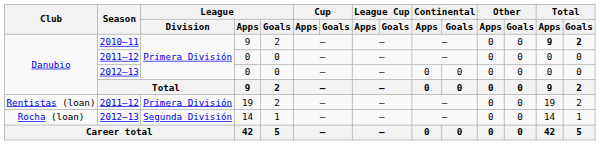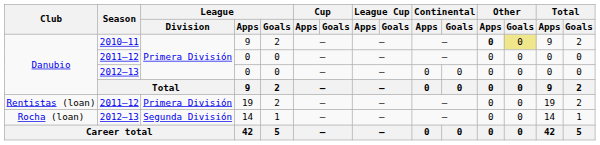(491, 42) normal -> (491, 42) bold
(520, 42) no background -> (520, 42) khaki background
(550, 42) bold -> (550, 42) normal
(579, 42) bold -> (579, 42) normal
